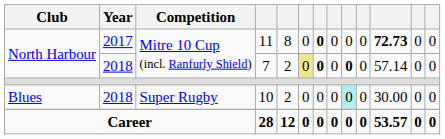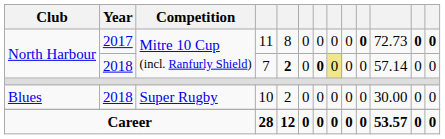(320, 41) bold -> (320, 41) normal
(363, 41) normal -> (363, 41) bold
(391, 41) bold -> (391, 41) normal
(418, 41) normal -> (418, 41) bold
(432, 41) normal -> (432, 41) bold
(288, 66) normal -> (288, 66) bold
(306, 66) khaki background -> (306, 66) no background
(335, 66) no background -> (335, 66) khaki background
(349, 66) bold -> (349, 66) normal
(349, 97) paleturquoise background -> (349, 97) no background
